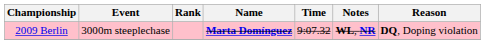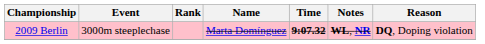(249, 30) bold -> (246, 30) normal
(314, 30) normal -> (309, 30) bold
